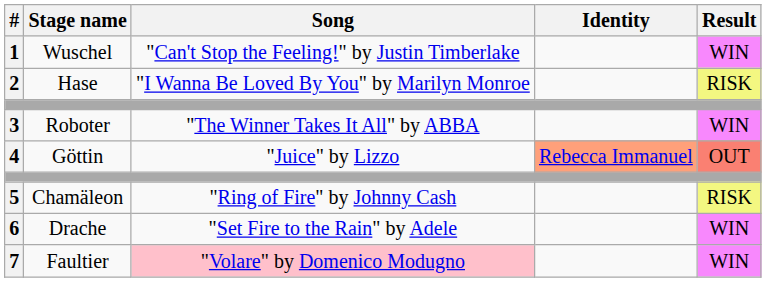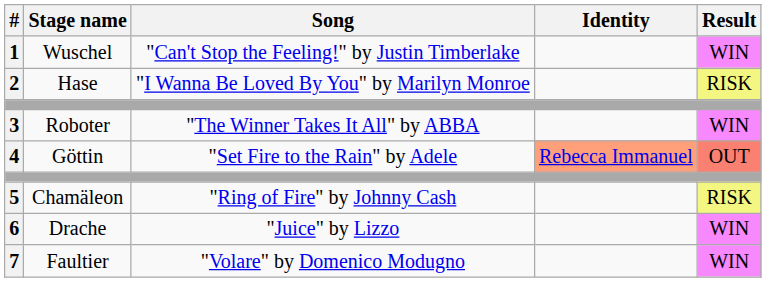(333, 156) "Juice" by Lizzo -> (333, 156) "Set Fire to the Rain" by Adele
(333, 229) "Set Fire to the Rain" by Adele -> (333, 229) "Juice" by Lizzo
(333, 260) pink background -> (333, 260) no background
